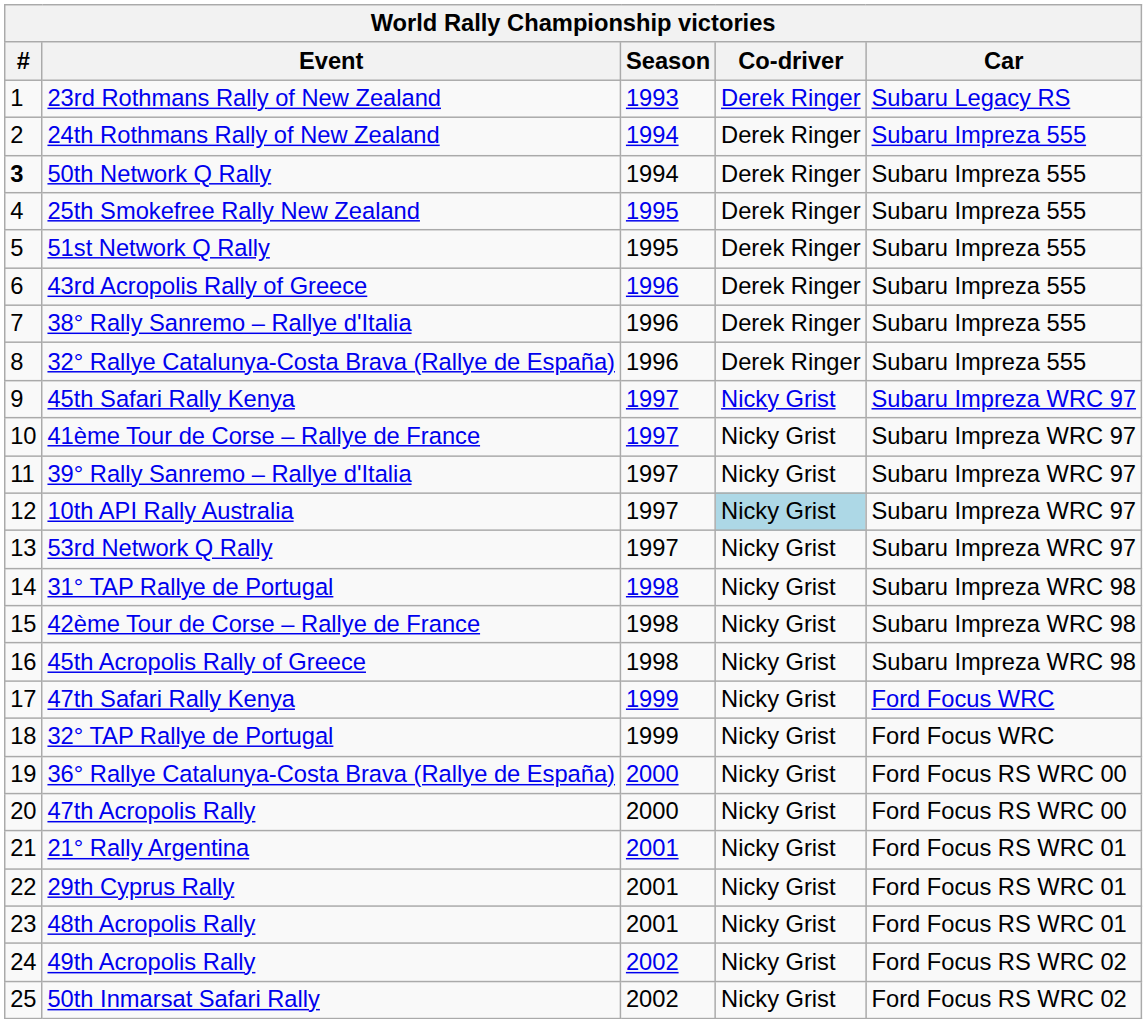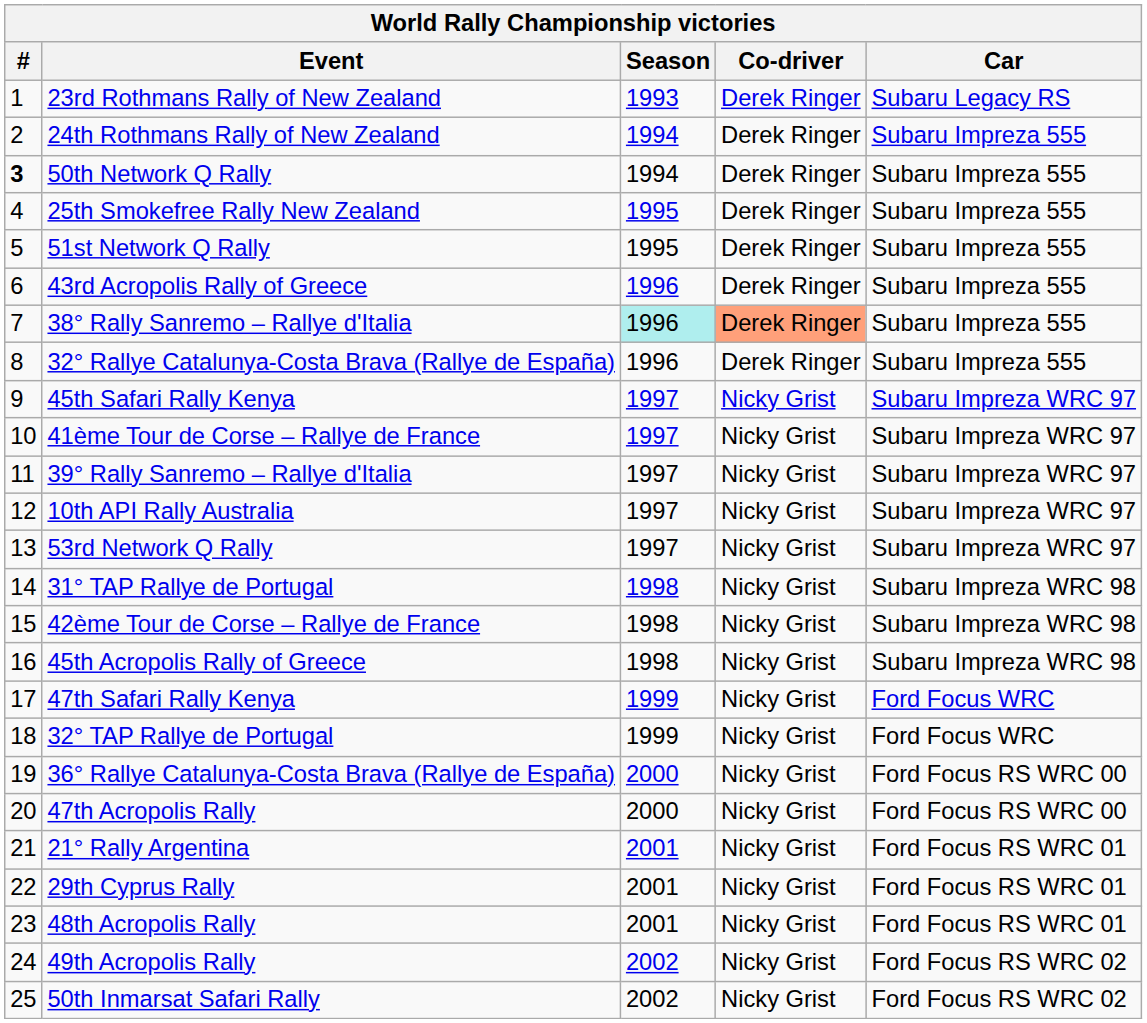(652, 323) no background -> (652, 323) paleturquoise background
(791, 323) no background -> (791, 323) lightsalmon background
(778, 511) lightblue background -> (778, 511) no background
